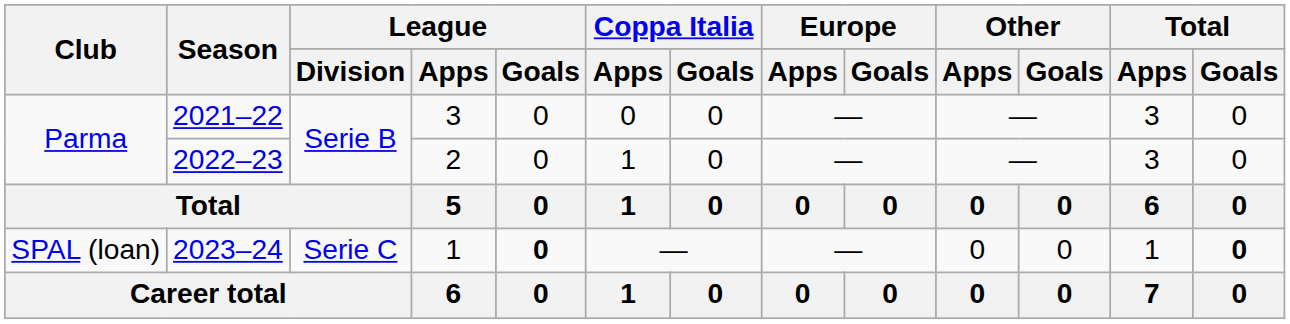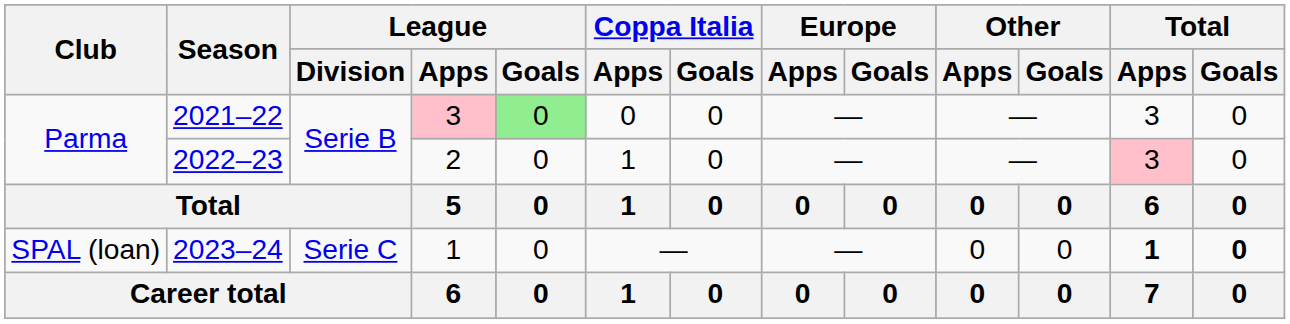(453, 116) no background -> (453, 116) pink background
(541, 116) no background -> (541, 116) lightgreen background
(1152, 160) no background -> (1152, 160) pink background
(541, 250) bold -> (541, 250) normal
(1152, 250) normal -> (1152, 250) bold
